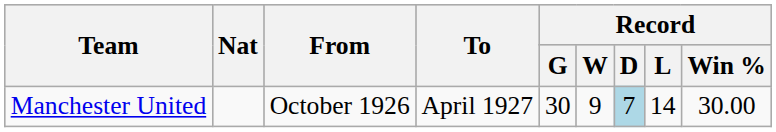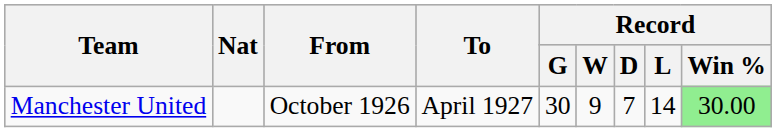(629, 106) lightblue background -> (629, 106) no background
(727, 106) no background -> (727, 106) lightgreen background
